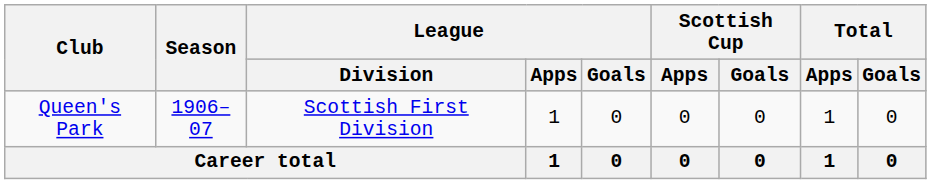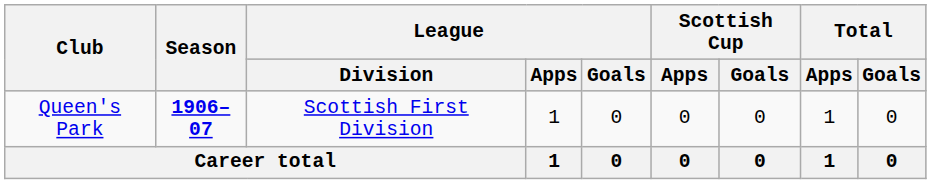(201, 119) normal -> (201, 119) bold
